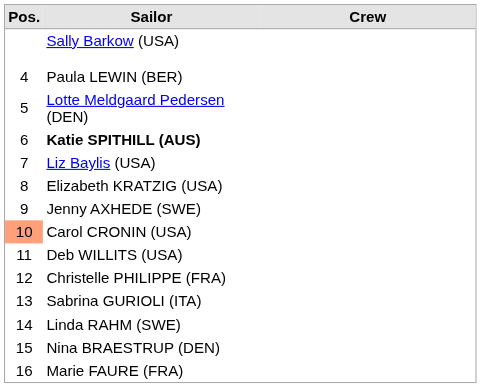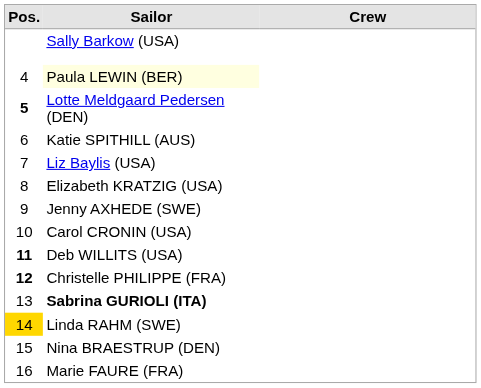(114, 76) no background -> (114, 76) lightyellow background
(24, 108) normal -> (24, 108) bold
(124, 139) bold -> (121, 139) normal
(24, 232) lightsalmon background -> (24, 232) no background
(24, 255) normal -> (24, 255) bold
(24, 278) normal -> (24, 278) bold
(124, 301) normal -> (126, 301) bold
(24, 324) no background -> (24, 324) gold background
